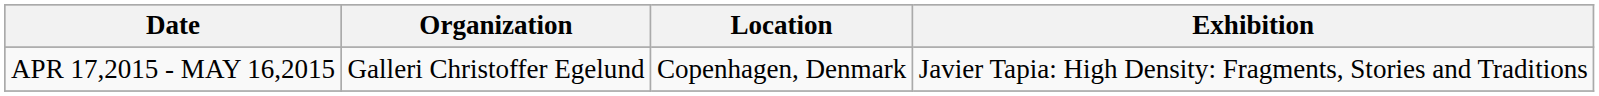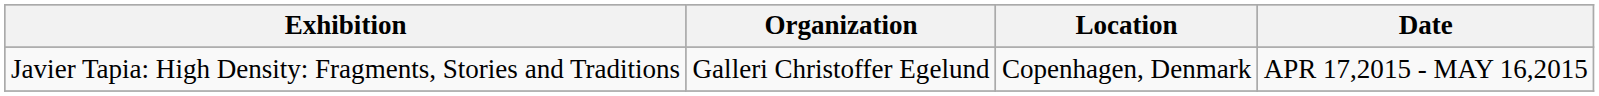columns swapped: (1253, 25) <-> (173, 25)
